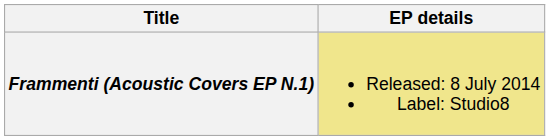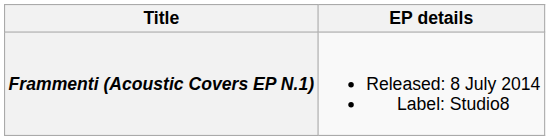(431, 94) khaki background -> (431, 94) no background
